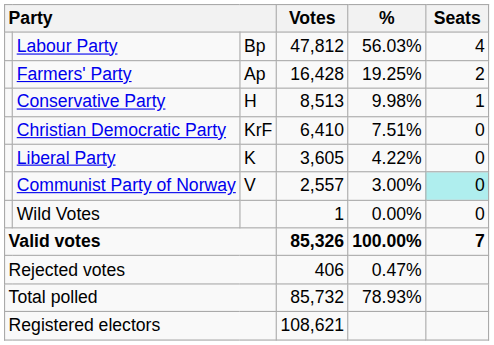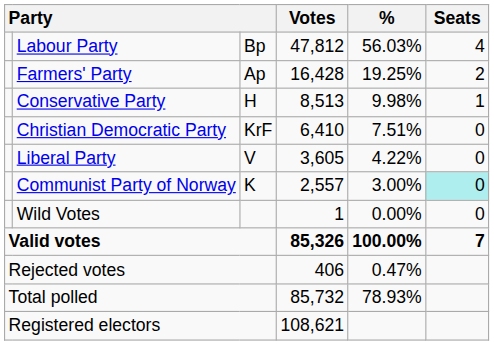(250, 158) K -> (250, 158) V
(250, 185) V -> (250, 185) K
